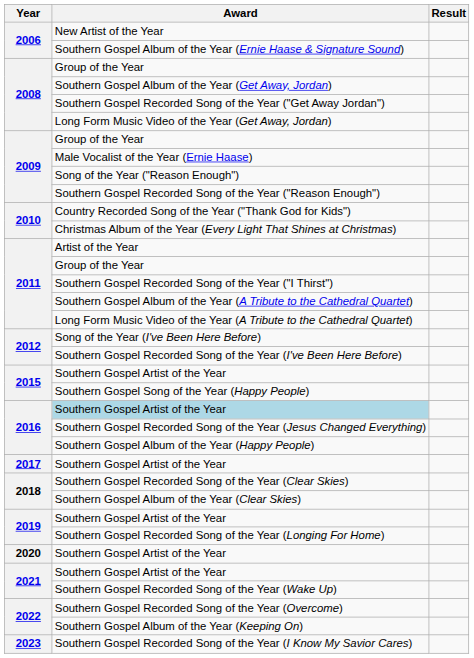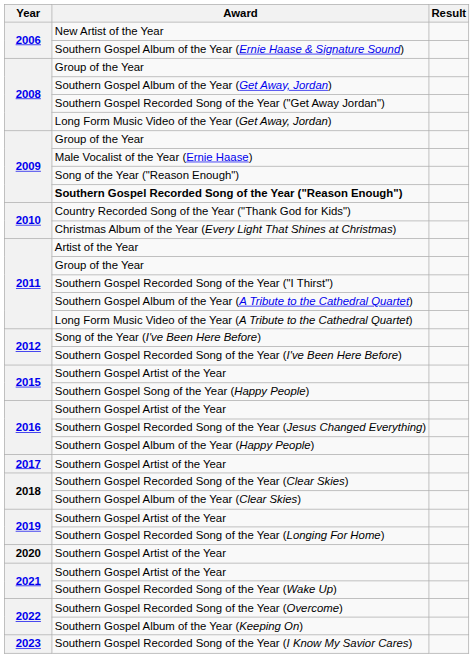(217, 193) normal -> (229, 193) bold
(140, 409) lightblue background -> (140, 409) no background
